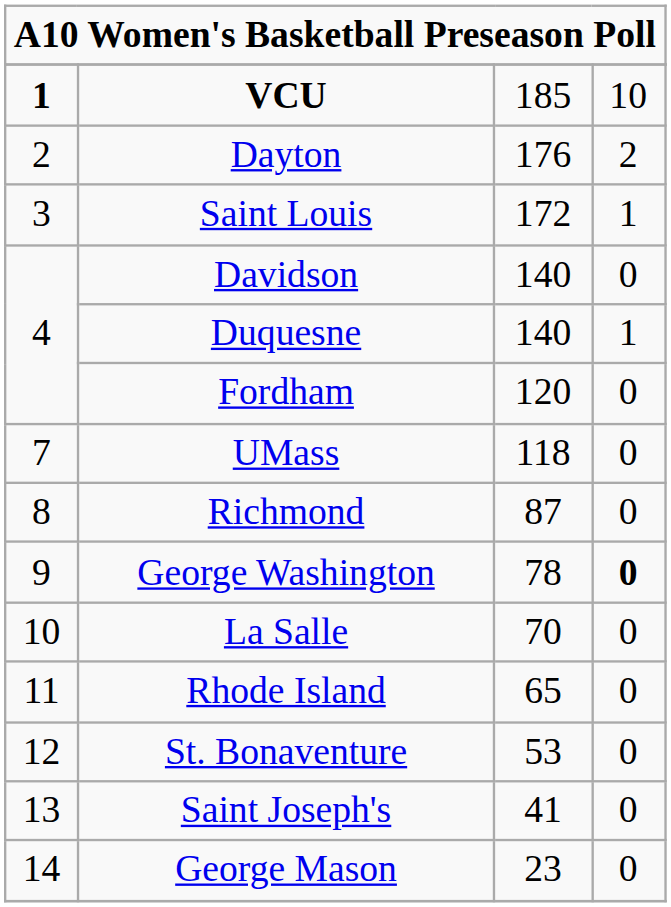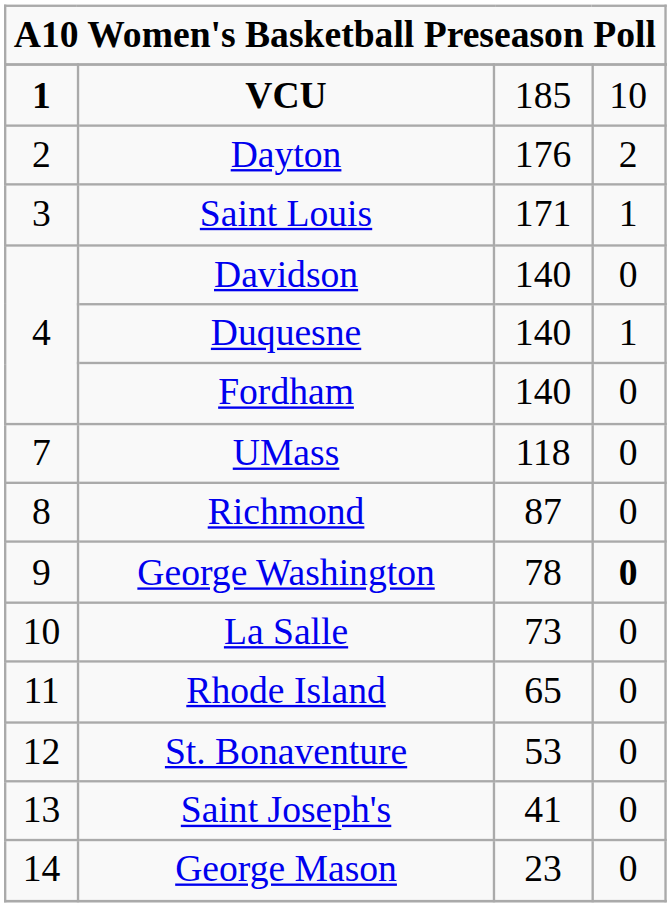(543, 213) 172 -> (543, 213) 171
(543, 392) 120 -> (543, 392) 140
(543, 631) 70 -> (543, 631) 73
